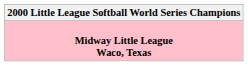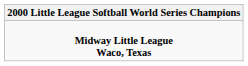(124, 40) pink background -> (124, 40) no background
